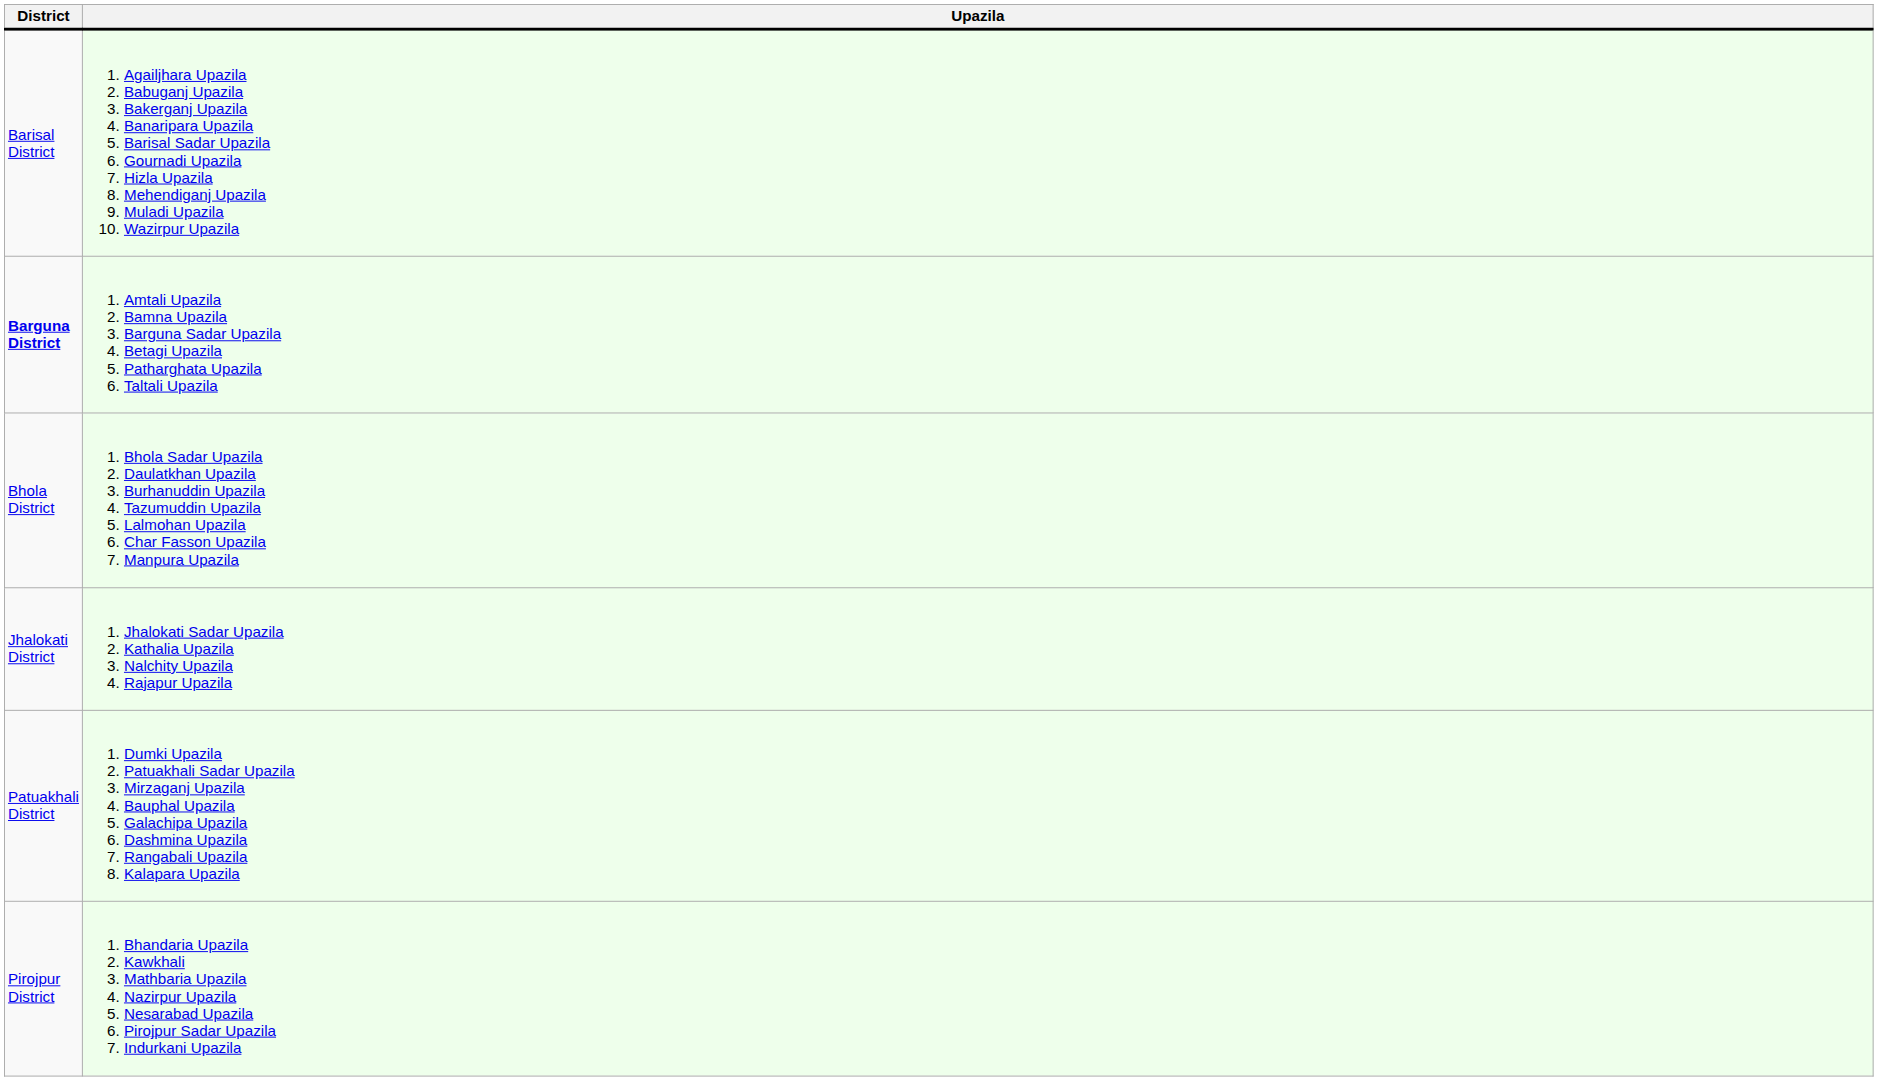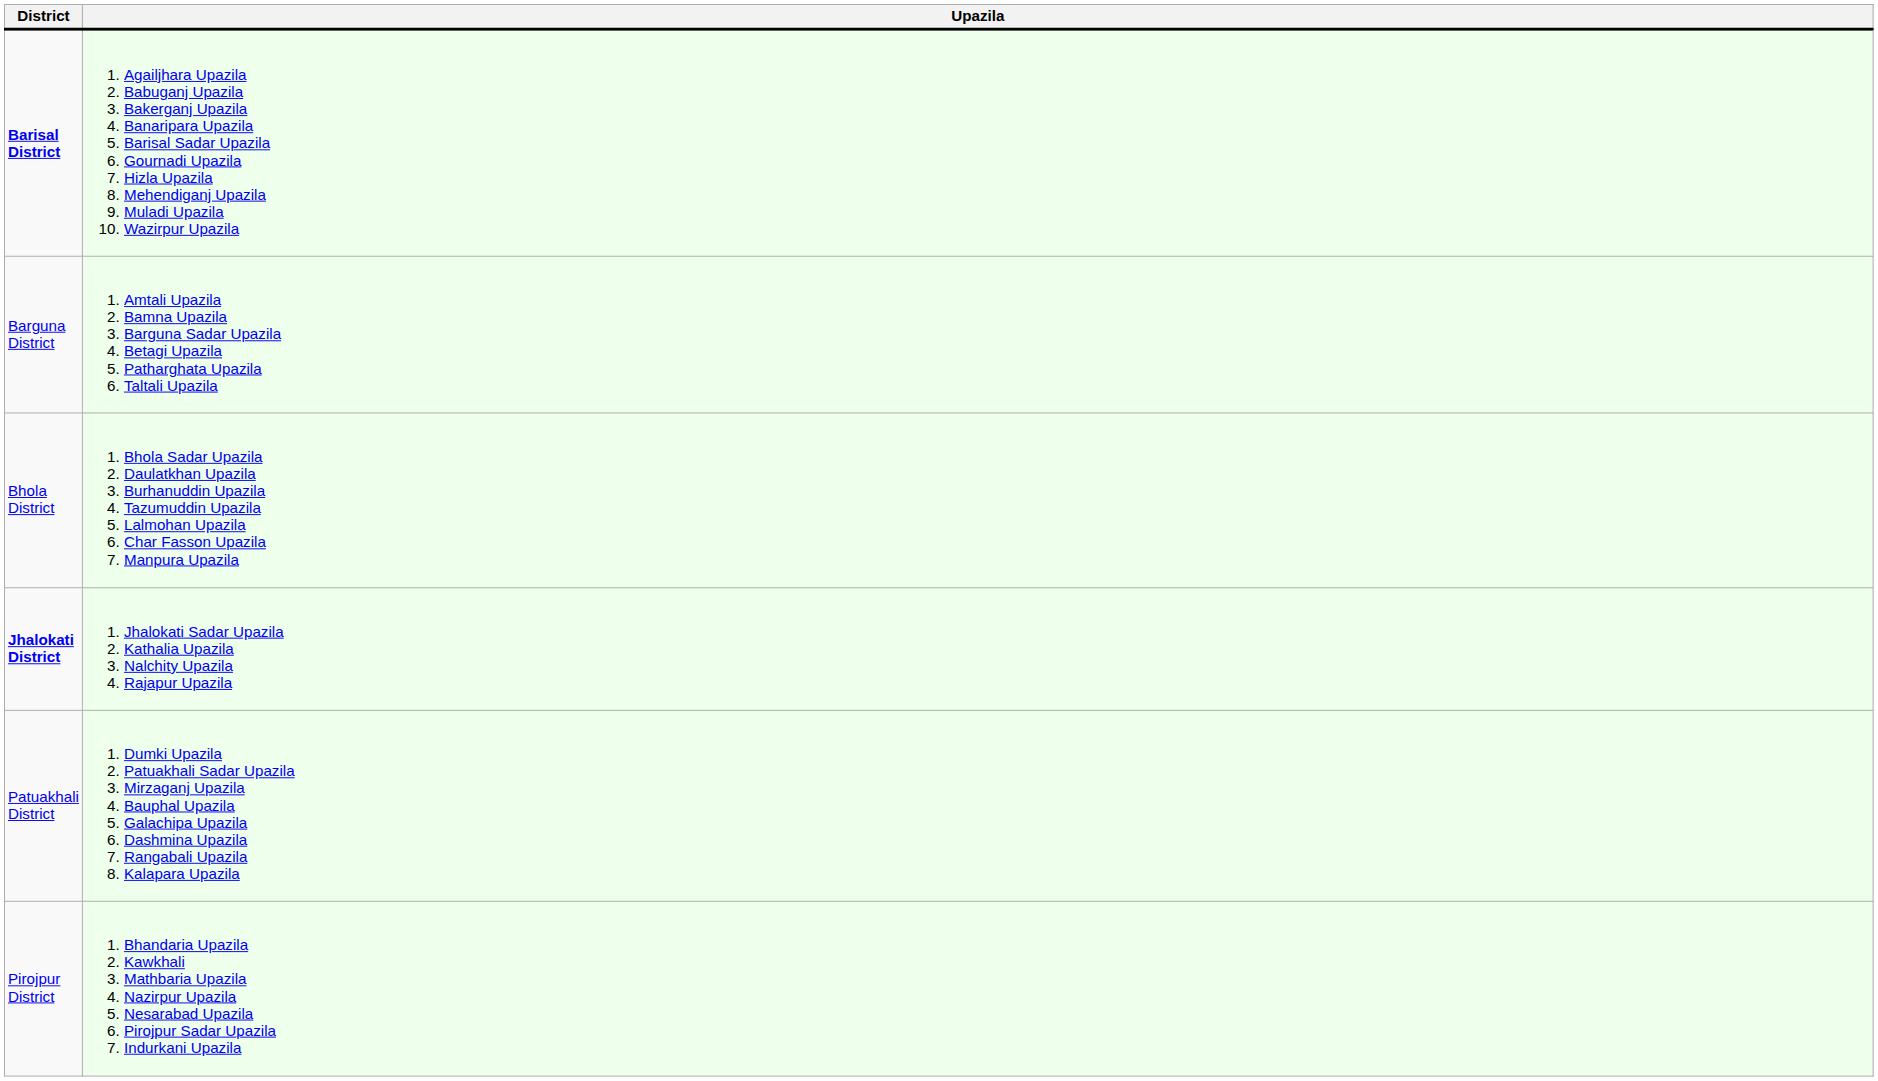(31, 143) normal -> (34, 143) bold
(39, 334) bold -> (37, 334) normal
(38, 648) normal -> (41, 648) bold
